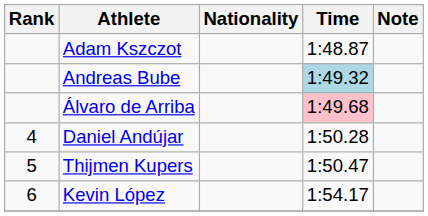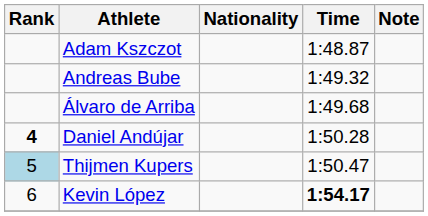(338, 78) lightblue background -> (338, 78) no background
(338, 107) pink background -> (338, 107) no background
(32, 136) normal -> (32, 136) bold
(32, 166) no background -> (32, 166) lightblue background
(338, 195) normal -> (338, 195) bold
